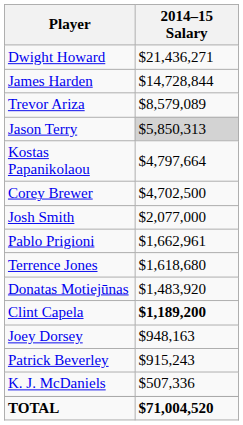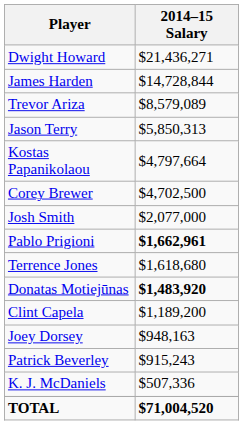(172, 128) lightgrey background -> (172, 128) no background
(172, 241) normal -> (172, 241) bold
(172, 288) normal -> (172, 288) bold
(172, 312) bold -> (172, 312) normal
